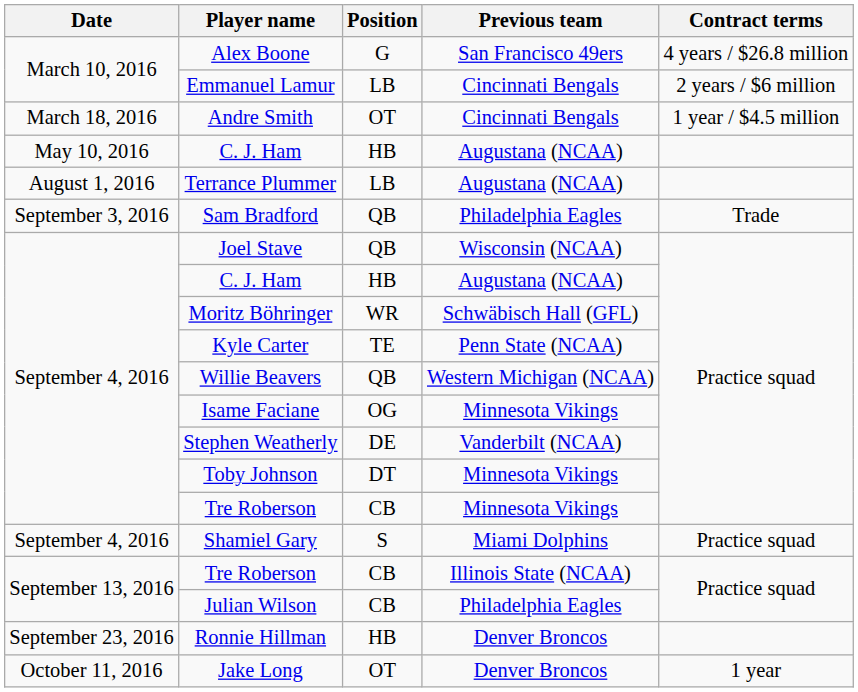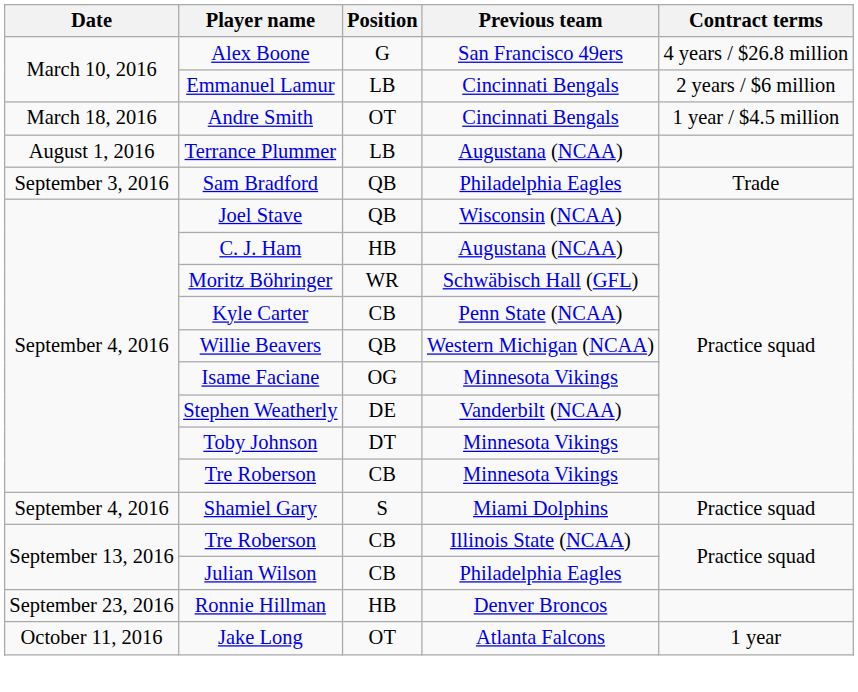- row: (92, 150)
(382, 345) TE -> (382, 313) CB
(540, 670) Denver Broncos -> (540, 637) Atlanta Falcons
